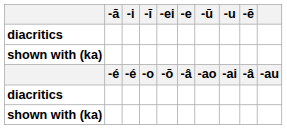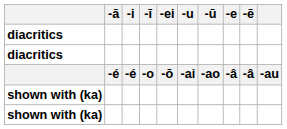columns swapped: (230, 14) <-> (186, 14)
(55, 54) shown with (ka) -> (35, 54) diacritics
(35, 94) diacritics -> (55, 94) shown with (ka)
